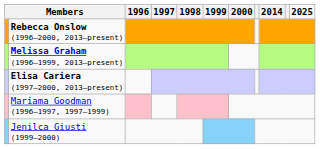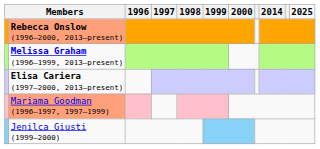(67, 31) no background -> (67, 31) lightsalmon background
(60, 106) no background -> (60, 106) lightsalmon background
